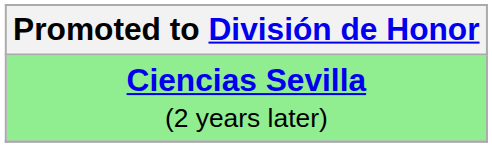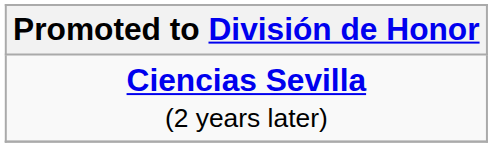(246, 97) lightgreen background -> (246, 97) no background
